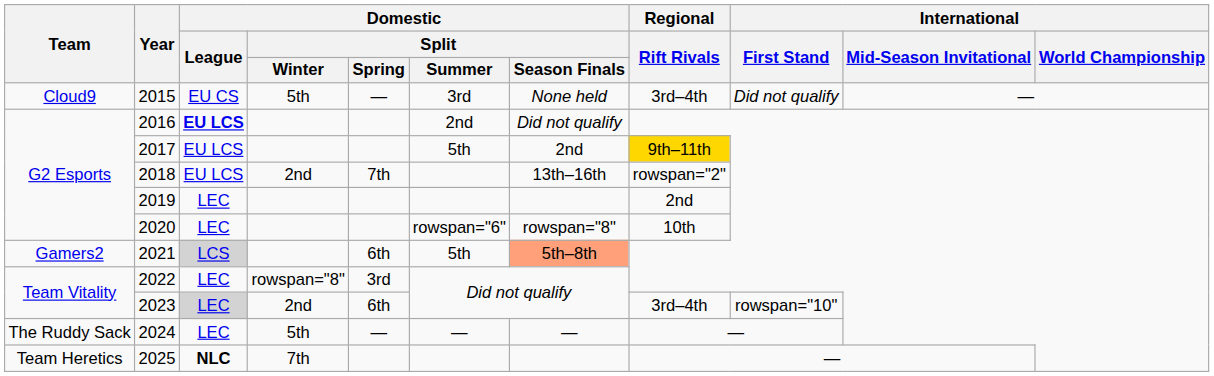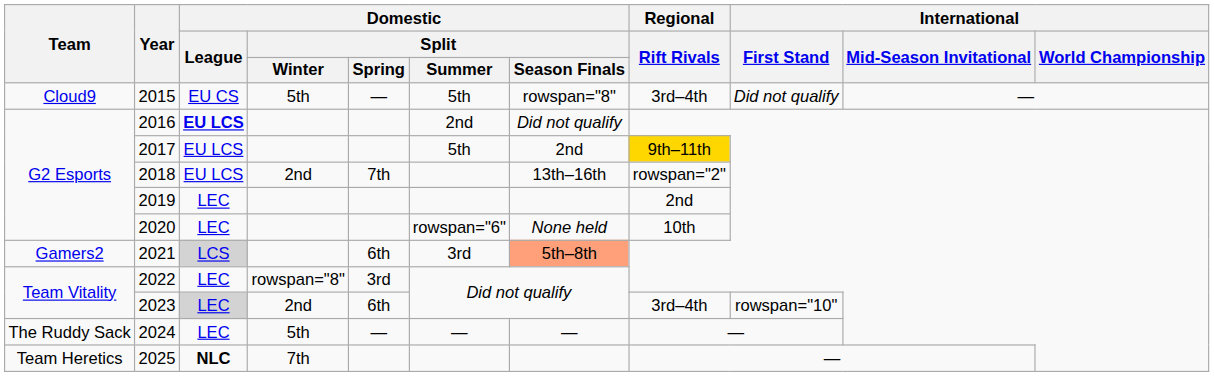(459, 97) 3rd -> (459, 97) 5th
(569, 97) None held -> (569, 97) rowspan="8"
(569, 227) rowspan="8" -> (569, 227) None held
(459, 254) 5th -> (459, 254) 3rd
